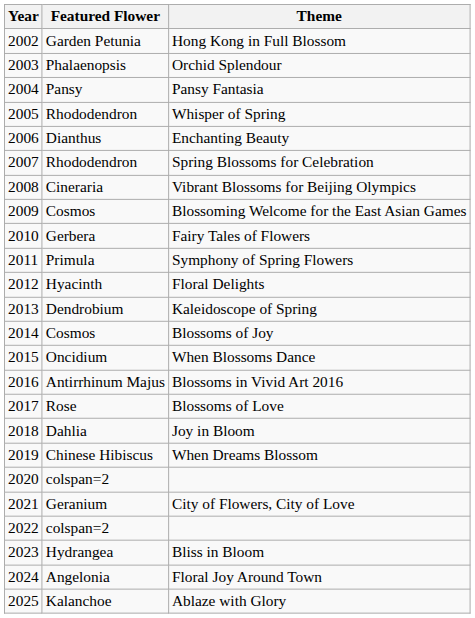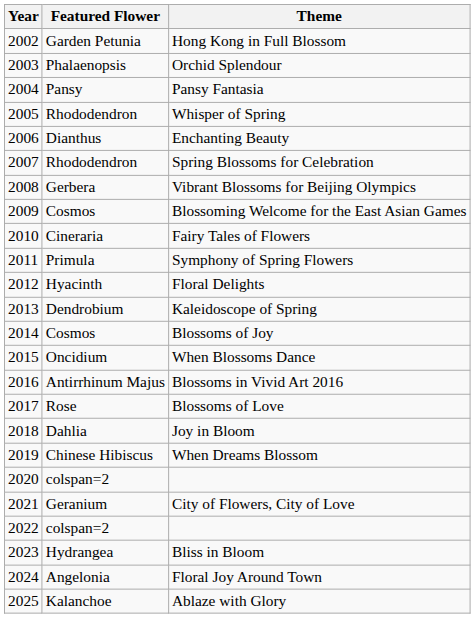(74, 187) Cineraria -> (71, 187) Gerbera
(71, 235) Gerbera -> (74, 235) Cineraria
